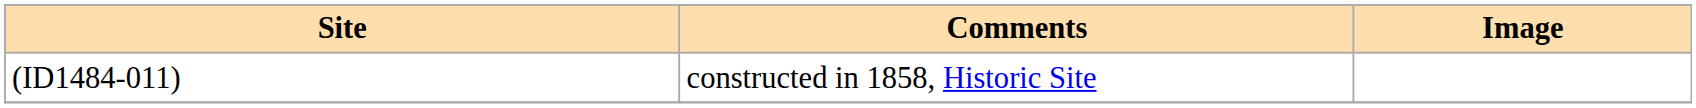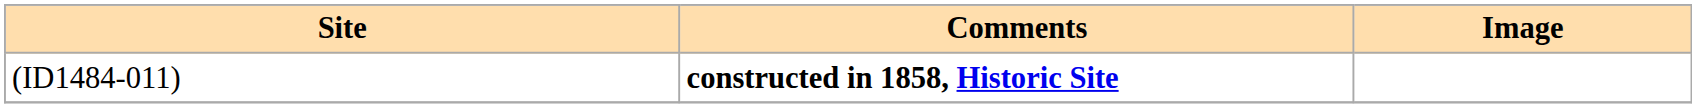(892, 77) normal -> (903, 77) bold
